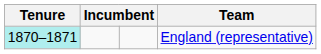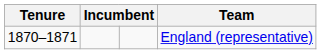(42, 37) paleturquoise background -> (42, 37) no background
